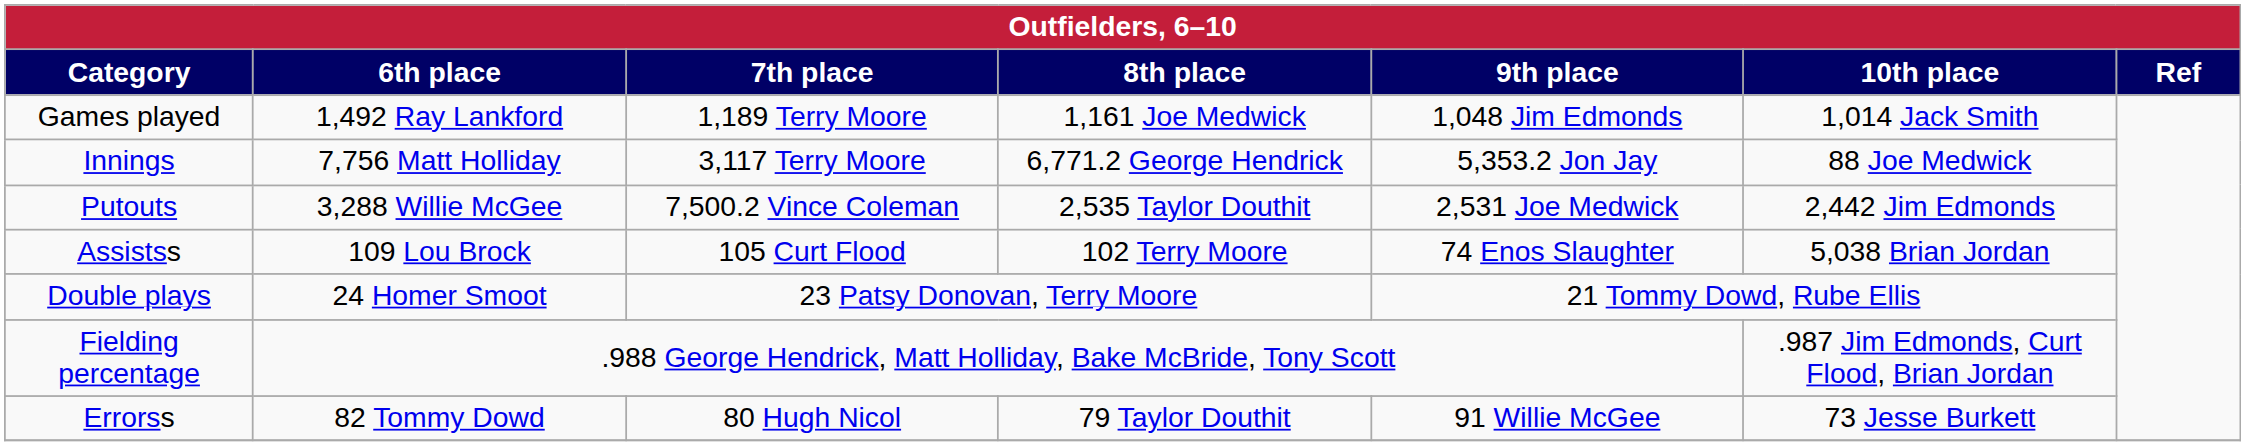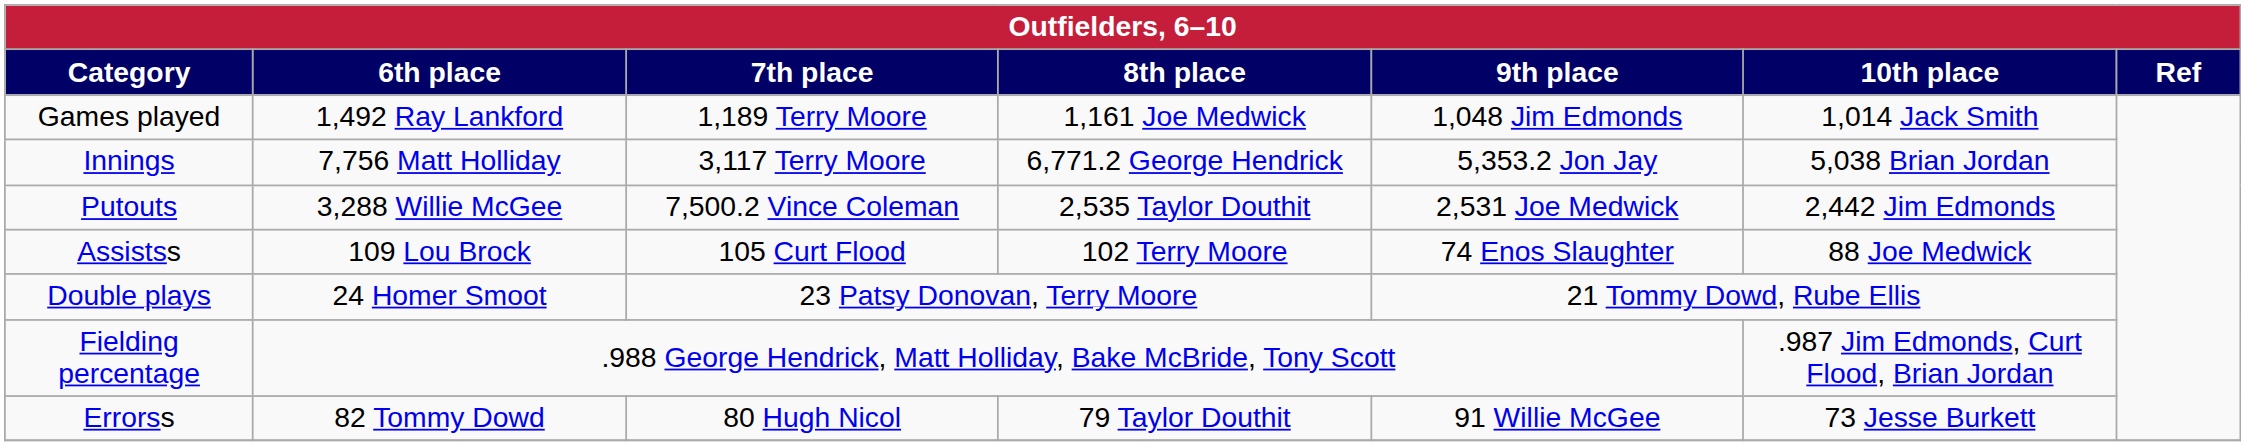(1930, 161) 88 Joe Medwick -> (1930, 161) 5,038 Brian Jordan
(1930, 251) 5,038 Brian Jordan -> (1930, 251) 88 Joe Medwick
